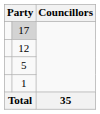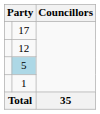(24, 30) lightgrey background -> (24, 30) no background
(24, 65) no background -> (24, 65) lightblue background
